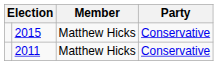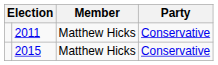rows swapped: (27, 51) <-> (28, 32)
